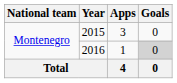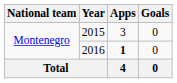(123, 50) normal -> (123, 50) bold
(155, 50) lightgrey background -> (155, 50) no background
